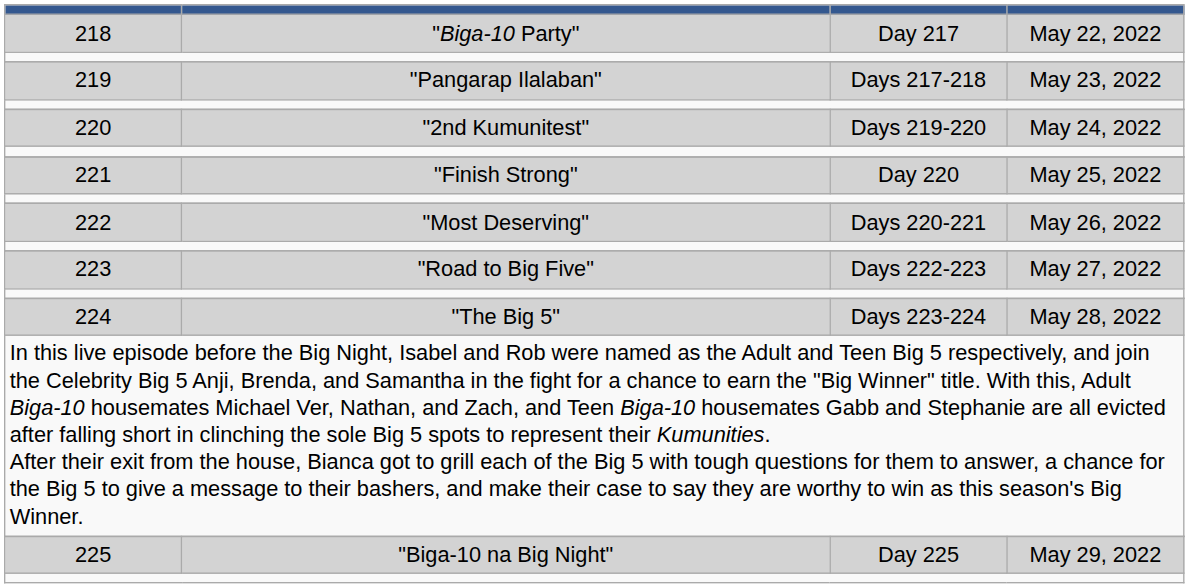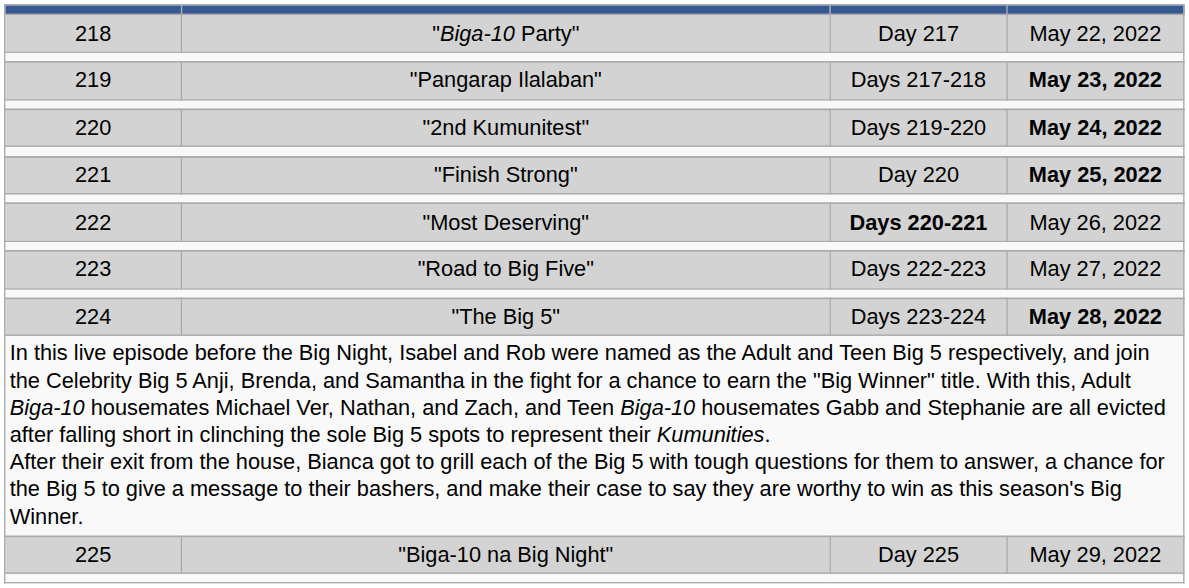(1095, 80) normal -> (1095, 80) bold
(1095, 127) normal -> (1095, 127) bold
(1095, 174) normal -> (1095, 174) bold
(918, 222) normal -> (918, 222) bold
(1095, 316) normal -> (1095, 316) bold
